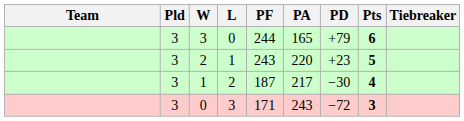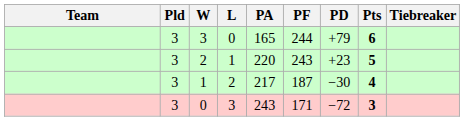columns swapped: (265, 15) <-> (302, 15)
